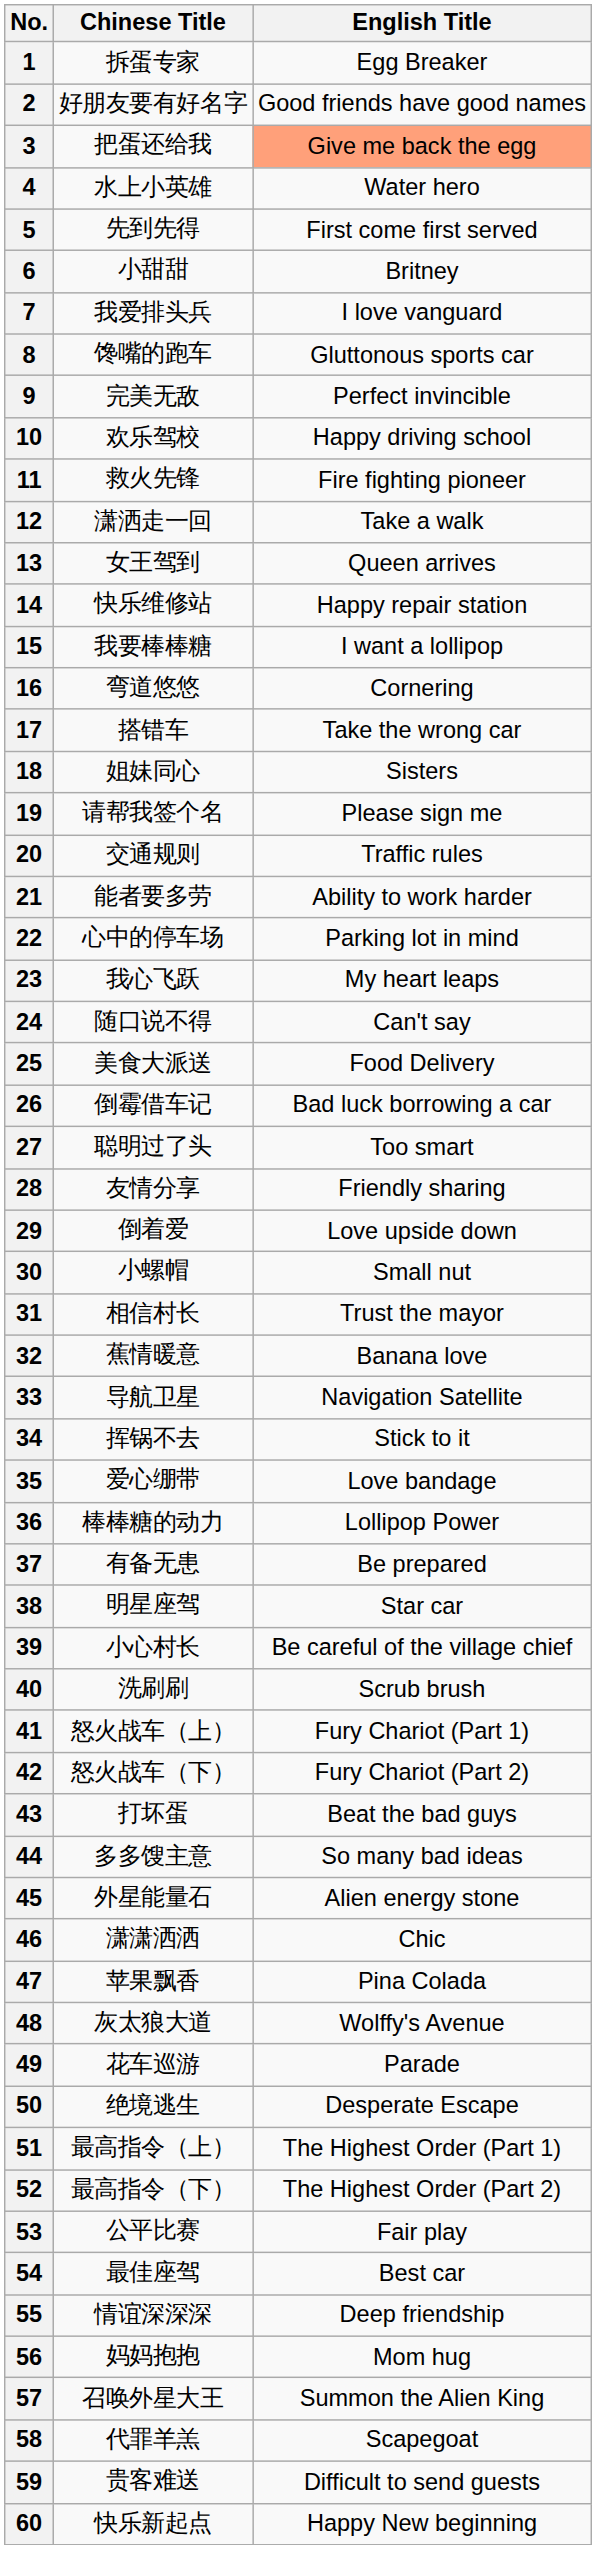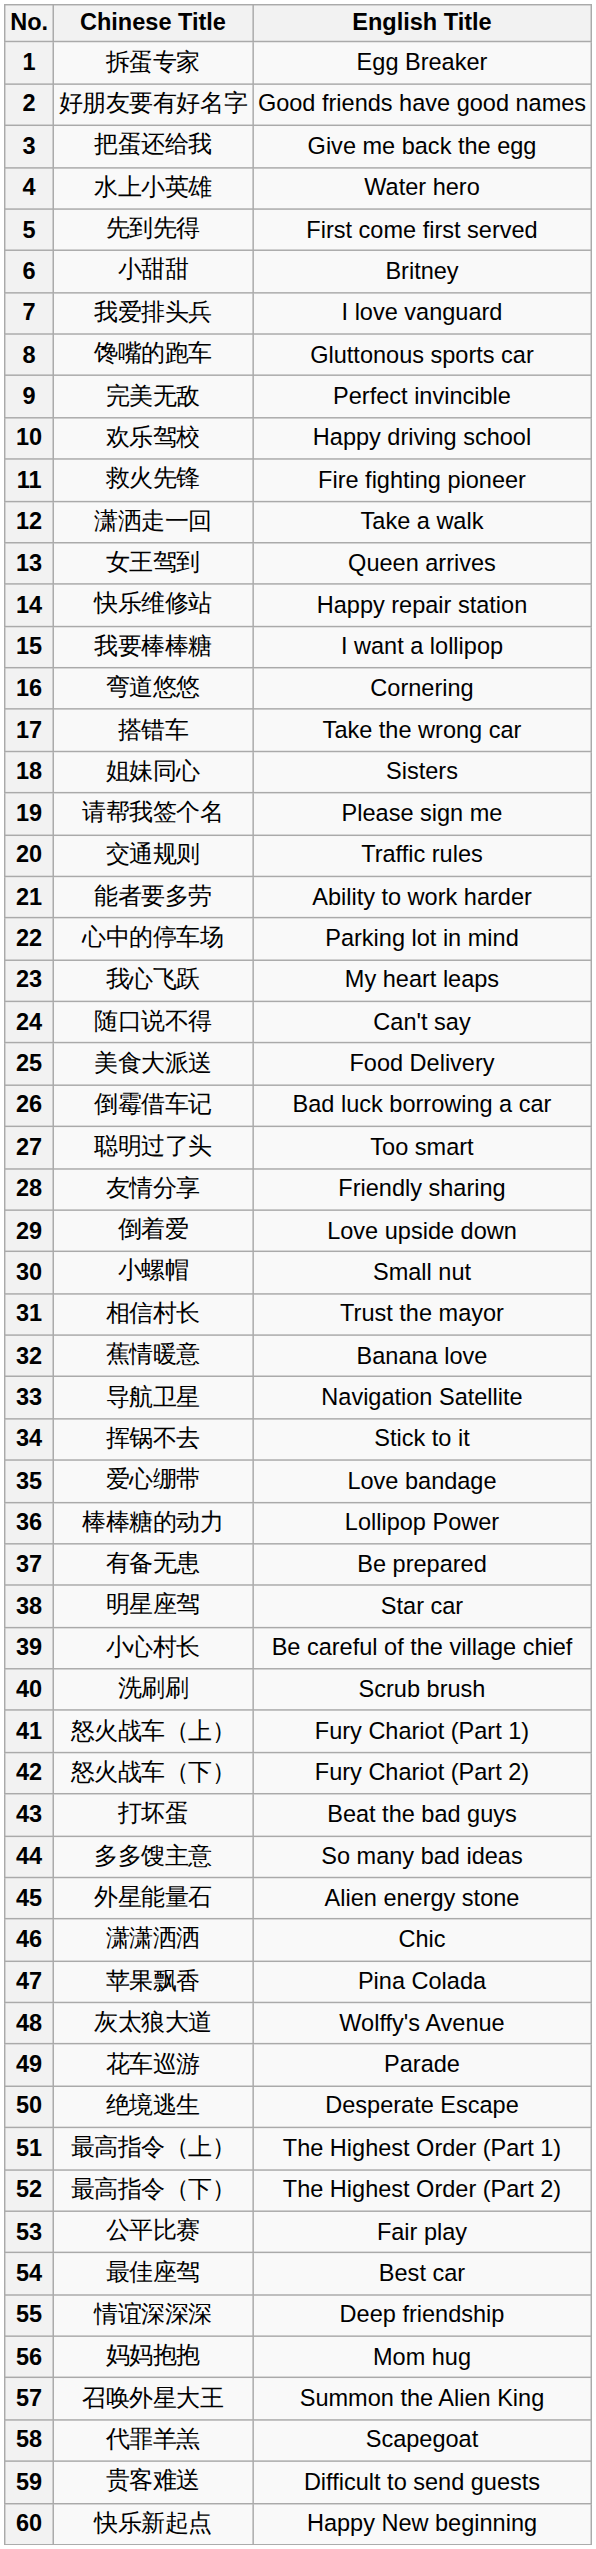(422, 146) lightsalmon background -> (422, 146) no background
